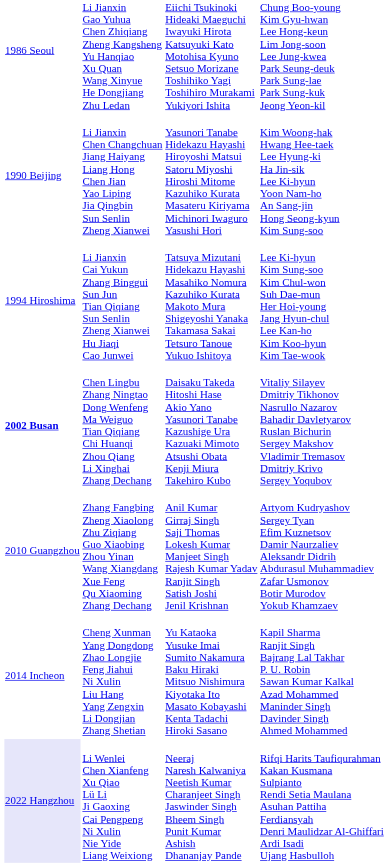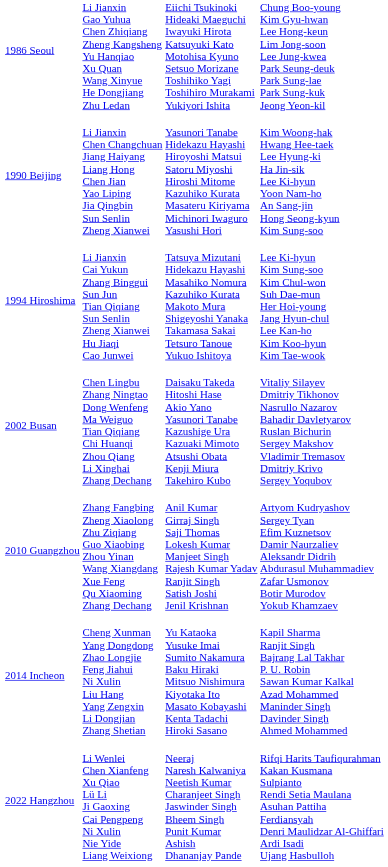(32, 425) bold -> (31, 425) normal
(40, 801) lavender background -> (40, 801) no background
